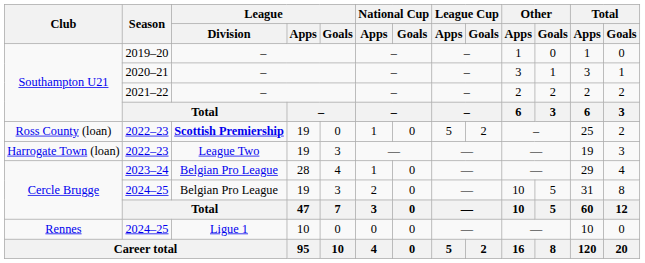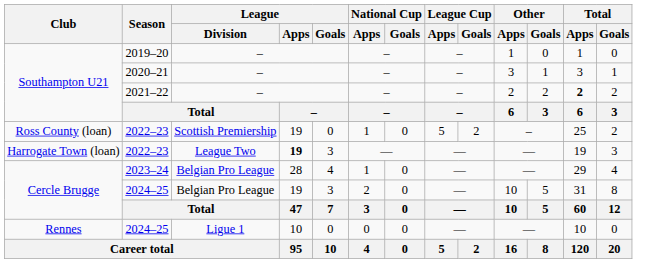(587, 92) normal -> (580, 92) bold
(229, 131) bold -> (225, 131) normal
(303, 151) normal -> (296, 151) bold
